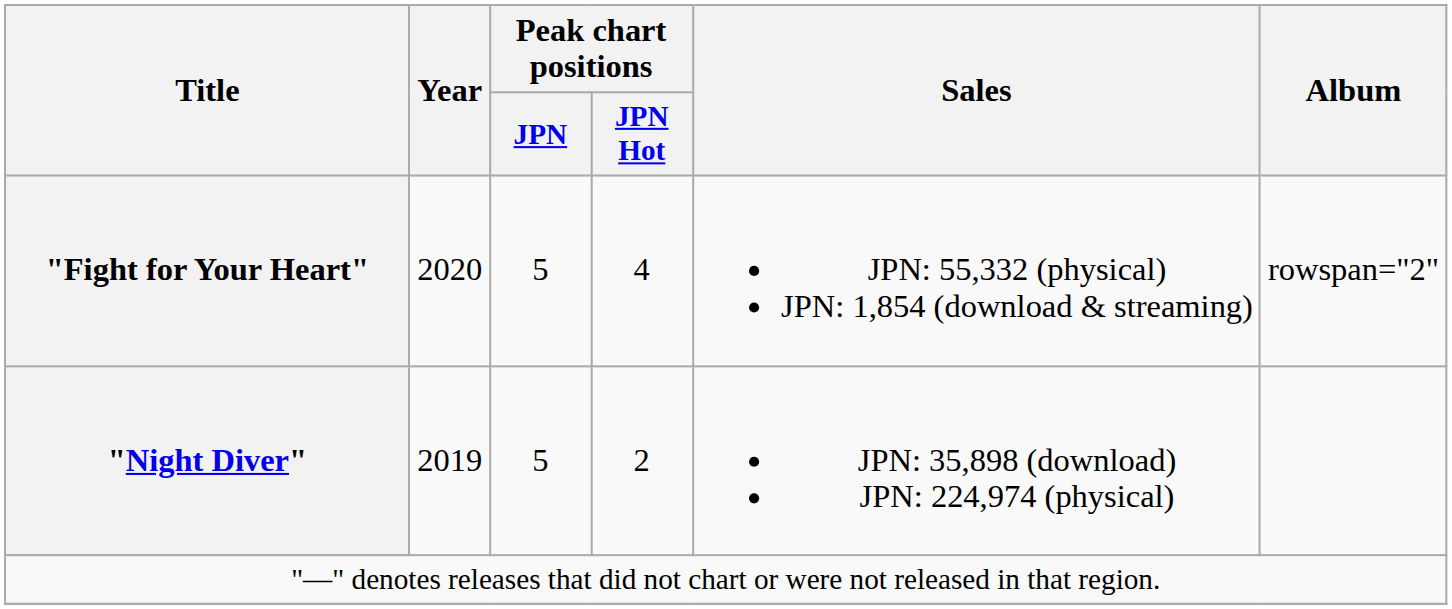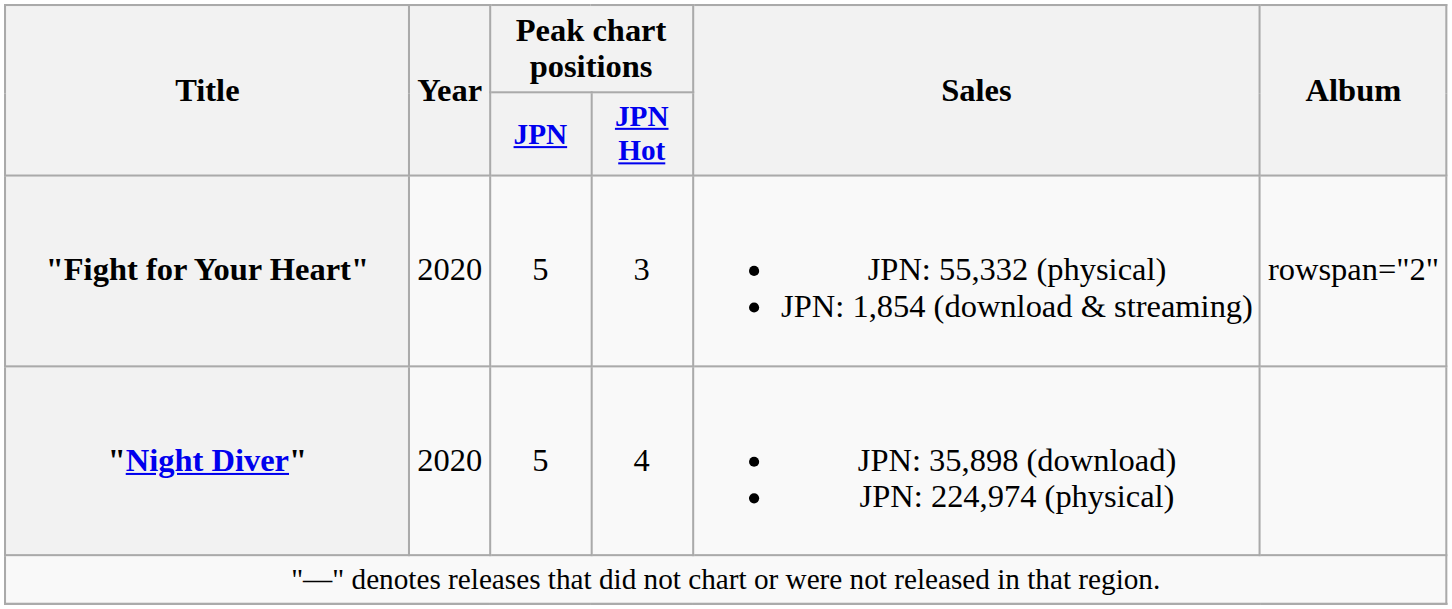(642, 270) 4 -> (642, 270) 3
(450, 459) 2019 -> (450, 459) 2020
(642, 459) 2 -> (642, 459) 4
